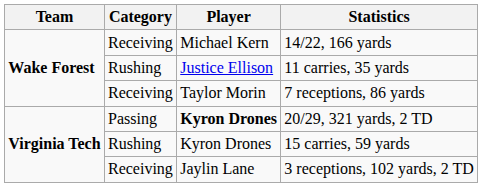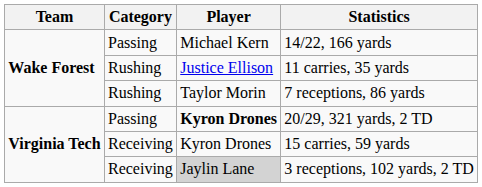(140, 42) Receiving -> (132, 42) Passing
(140, 93) Receiving -> (135, 93) Rushing
(135, 144) Rushing -> (140, 144) Receiving
(217, 169) no background -> (217, 169) lightgrey background
